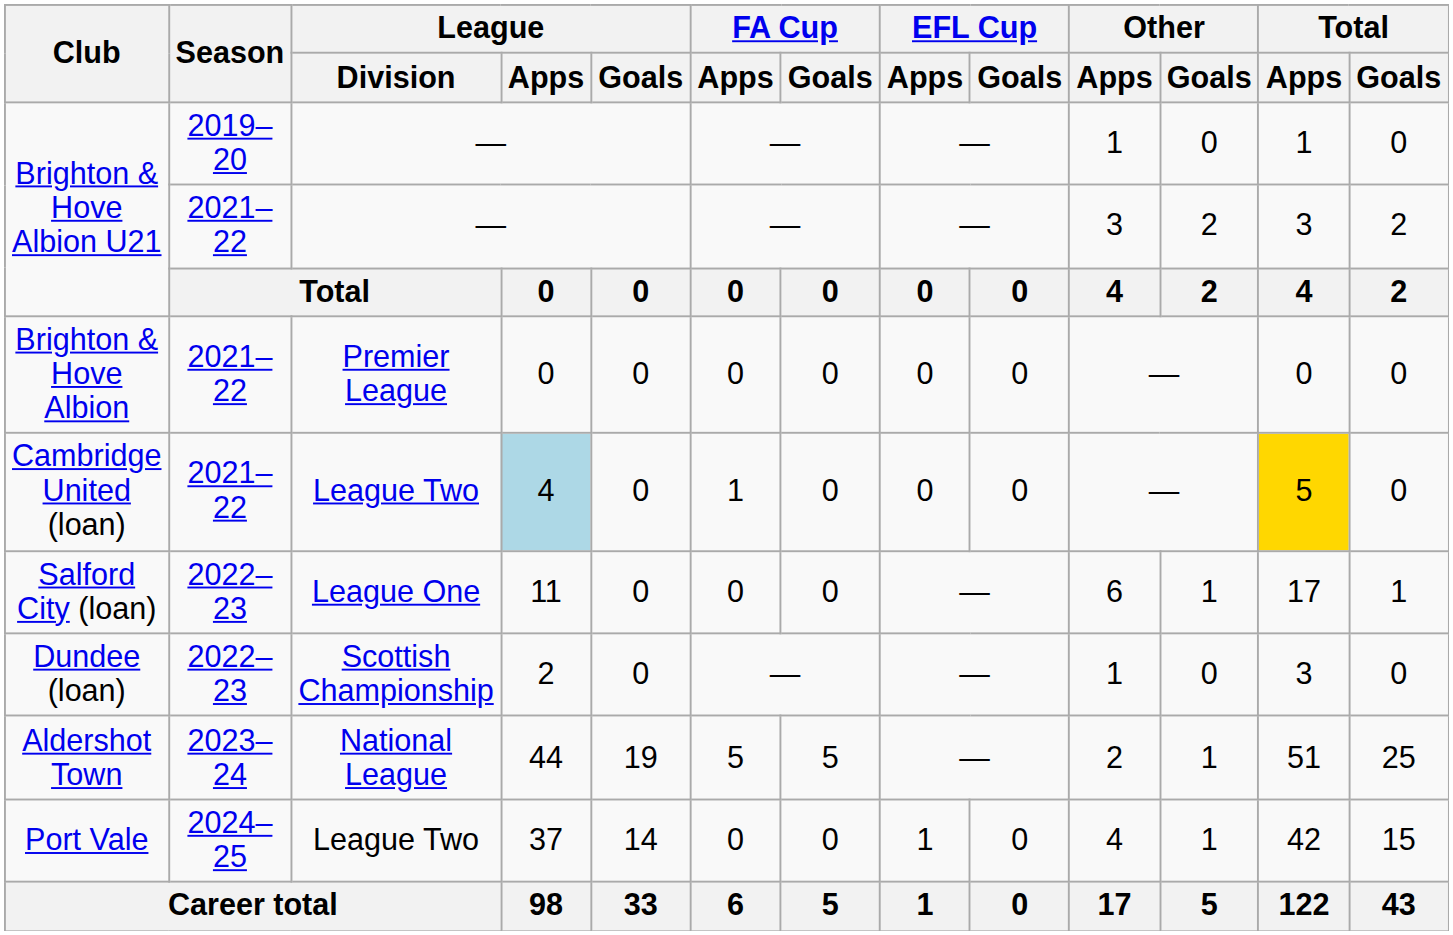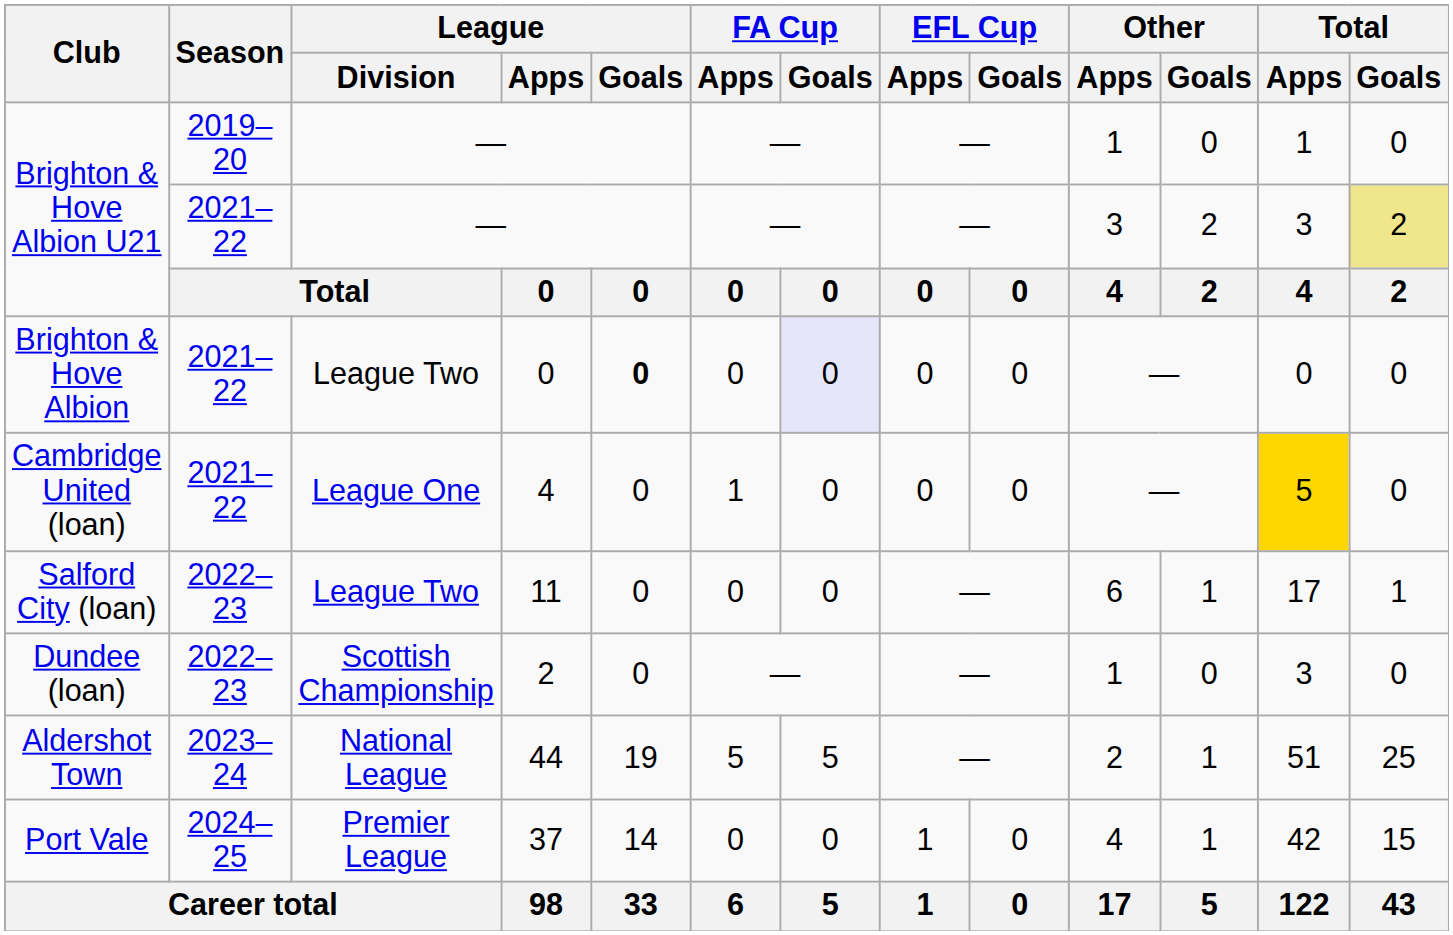(1399, 225) no background -> (1399, 225) khaki background
(396, 374) Premier League -> (396, 374) League Two
(641, 374) normal -> (641, 374) bold
(830, 374) no background -> (830, 374) lavender background
(396, 491) League Two -> (396, 491) League One
(546, 491) lightblue background -> (546, 491) no background
(396, 591) League One -> (396, 591) League Two
(396, 840) League Two -> (396, 840) Premier League
